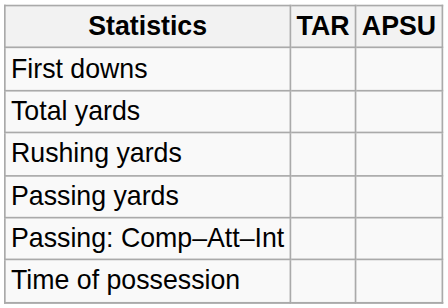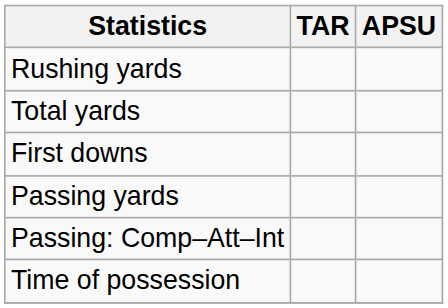rows swapped: (79, 68) <-> (96, 153)
